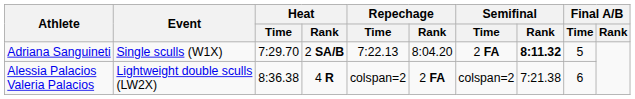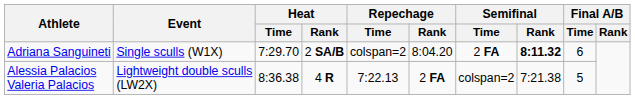(378, 52) 7:22.13 -> (378, 52) colspan=2
(580, 52) 5 -> (580, 52) 6
(378, 78) colspan=2 -> (378, 78) 7:22.13
(580, 78) 6 -> (580, 78) 5
